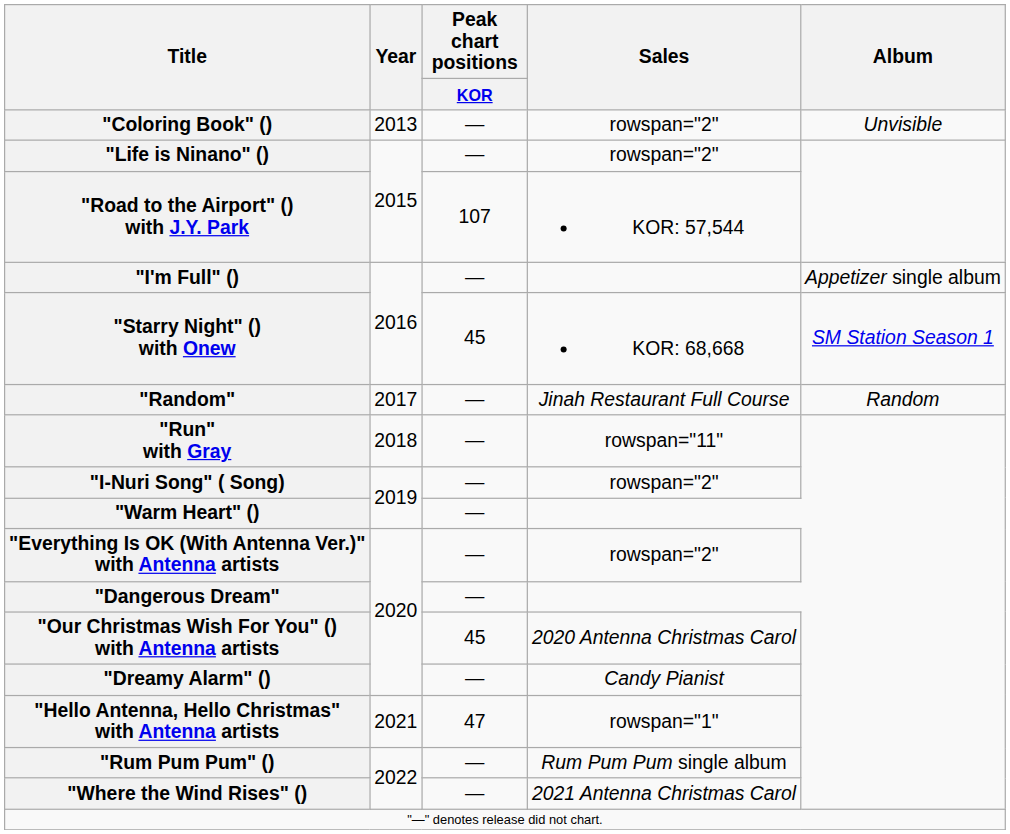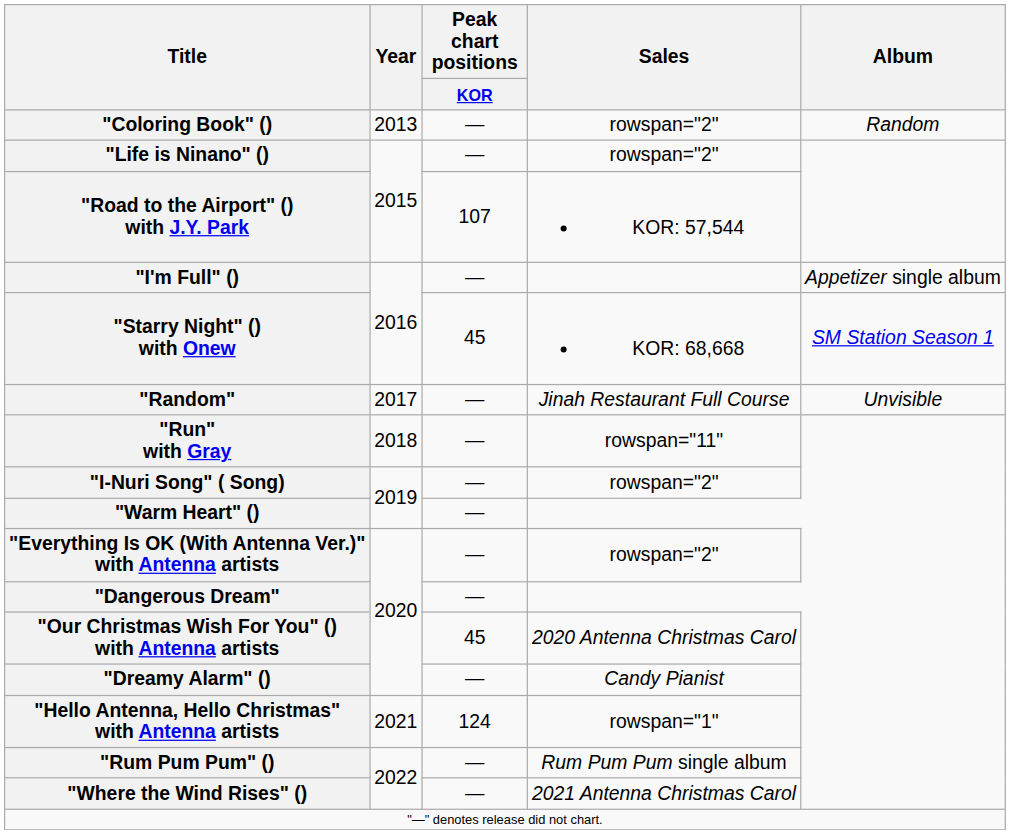(903, 124) Unvisible -> (903, 124) Random
(903, 399) Random -> (903, 399) Unvisible
(475, 721) 47 -> (475, 721) 124
